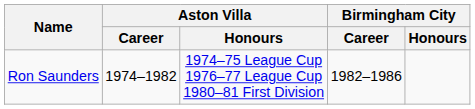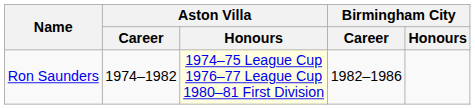(254, 76) no background -> (254, 76) lightyellow background
